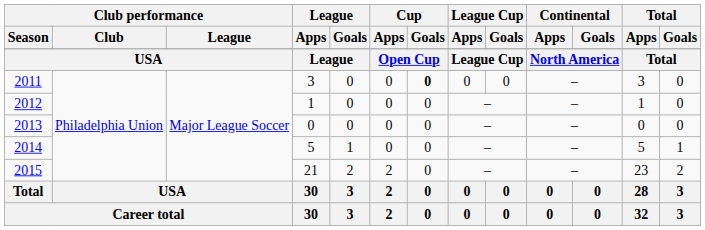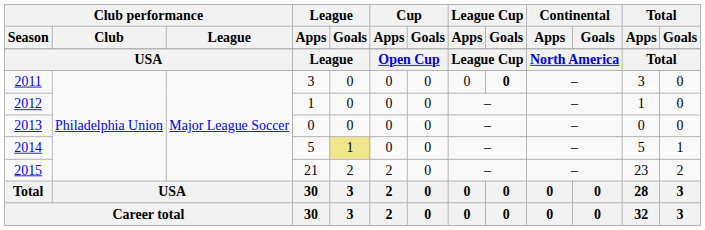(428, 81) bold -> (428, 81) normal
(506, 81) normal -> (506, 81) bold
(350, 147) no background -> (350, 147) khaki background
